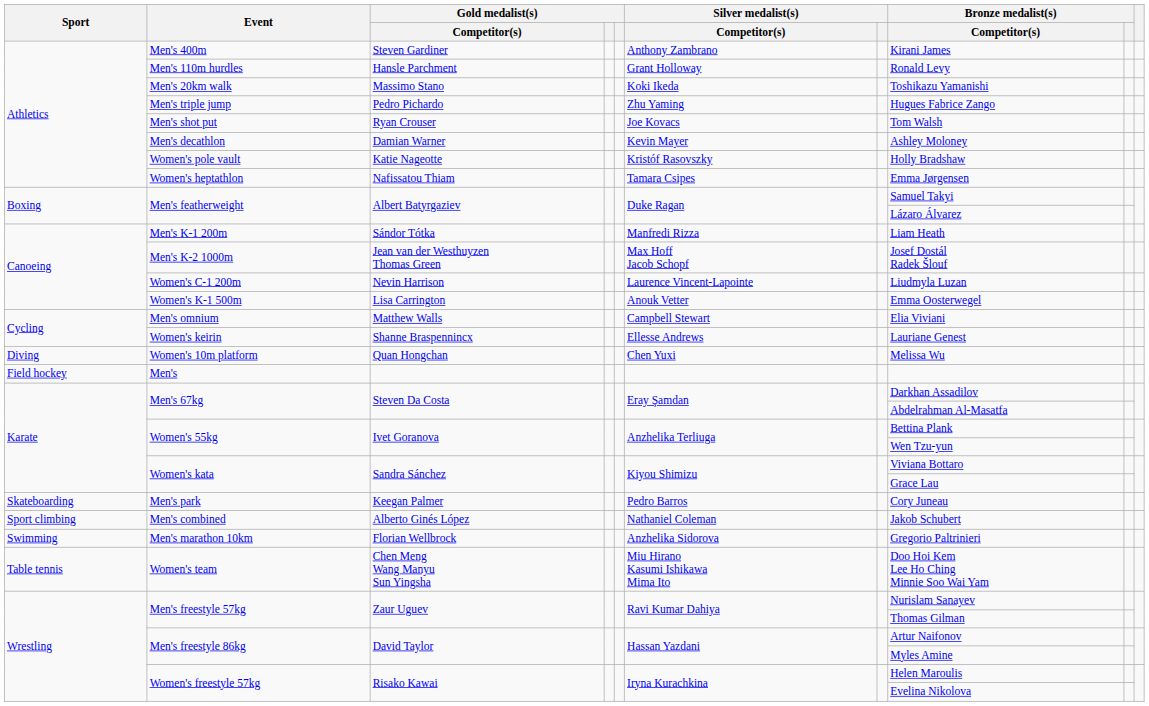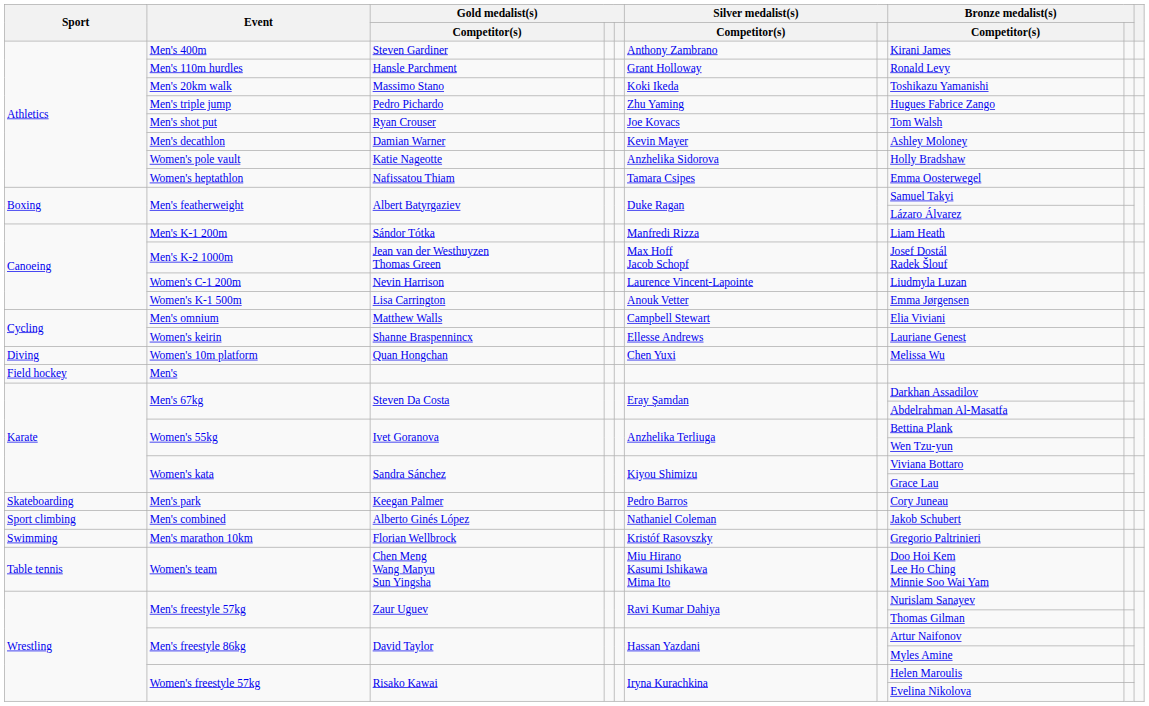(670, 159) Kristóf Rasovszky -> (673, 159) Anzhelika Sidorova
(930, 178) Emma Jørgensen -> (936, 178) Emma Oosterwegel
(936, 300) Emma Oosterwegel -> (930, 300) Emma Jørgensen
(673, 538) Anzhelika Sidorova -> (670, 538) Kristóf Rasovszky
